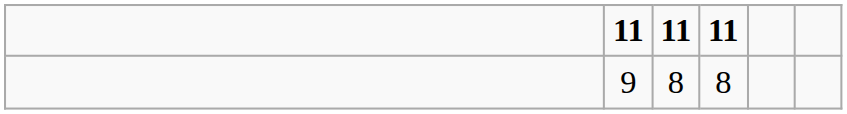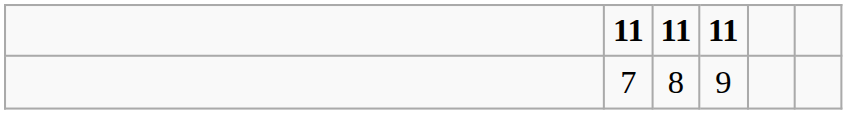(628, 81) 9 -> (628, 81) 7
(723, 81) 8 -> (723, 81) 9
